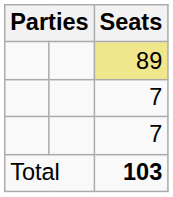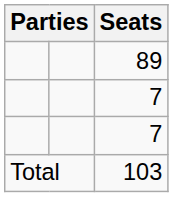(149, 60) khaki background -> (149, 60) no background
(143, 172) bold -> (143, 172) normal
